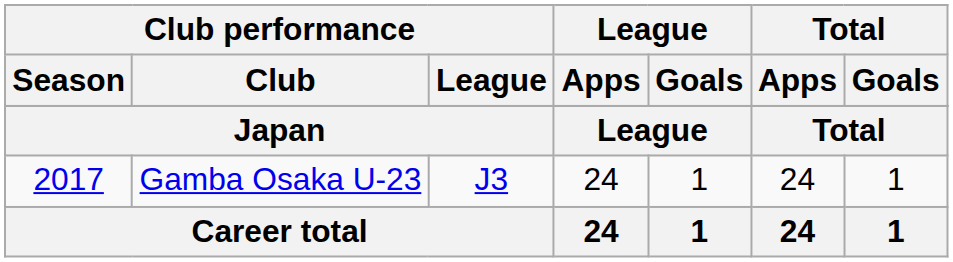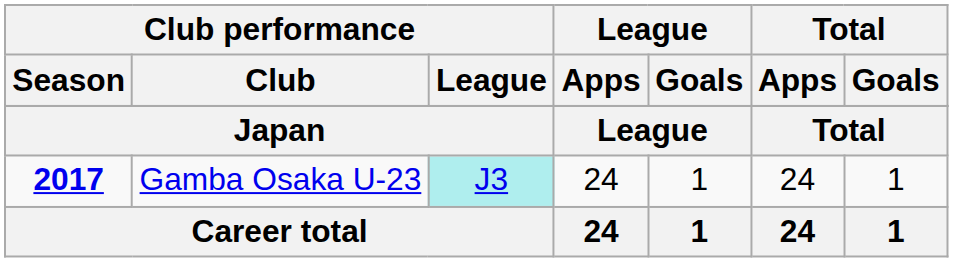(69, 180) normal -> (69, 180) bold
(491, 180) no background -> (491, 180) paleturquoise background
